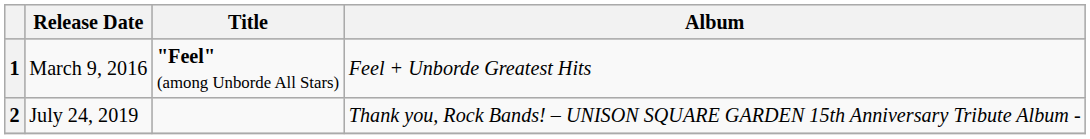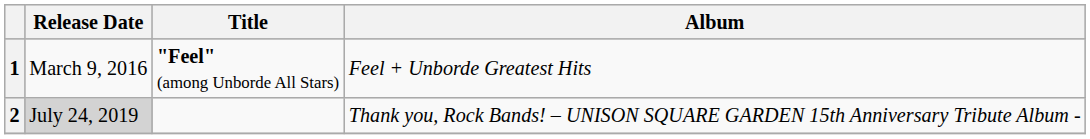(84, 115) no background -> (84, 115) lightgrey background
